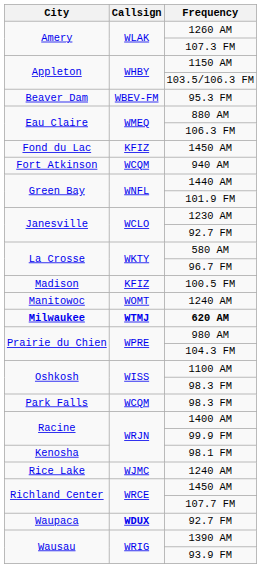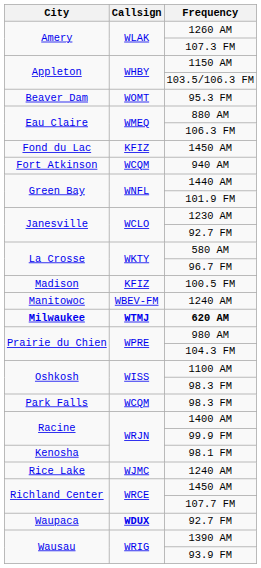(137, 98) WBEV-FM -> (137, 98) WOMT
(137, 301) WOMT -> (137, 301) WBEV-FM
